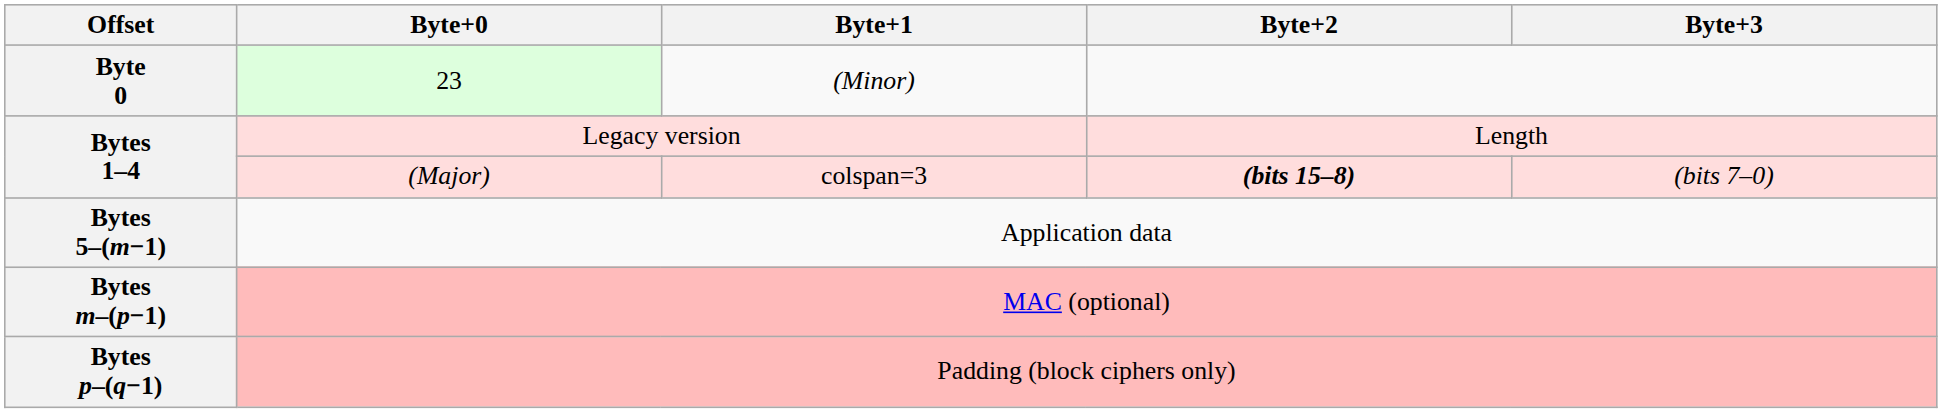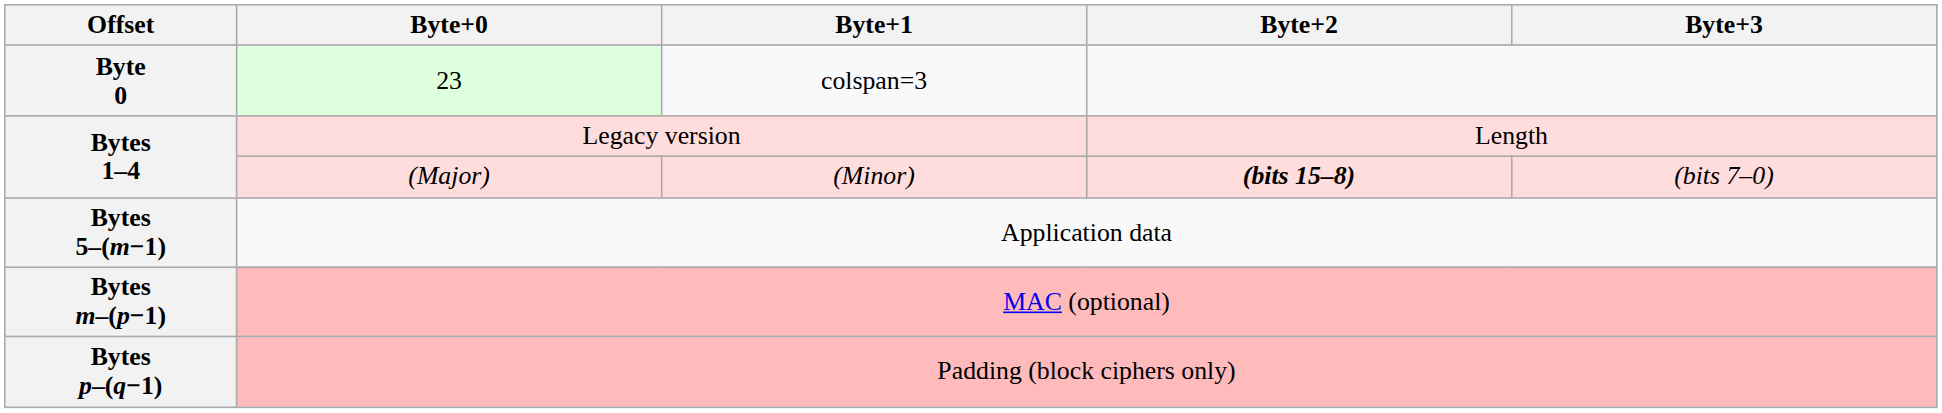(874, 80) (Minor) -> (874, 80) colspan=3
(874, 176) colspan=3 -> (874, 176) (Minor)
